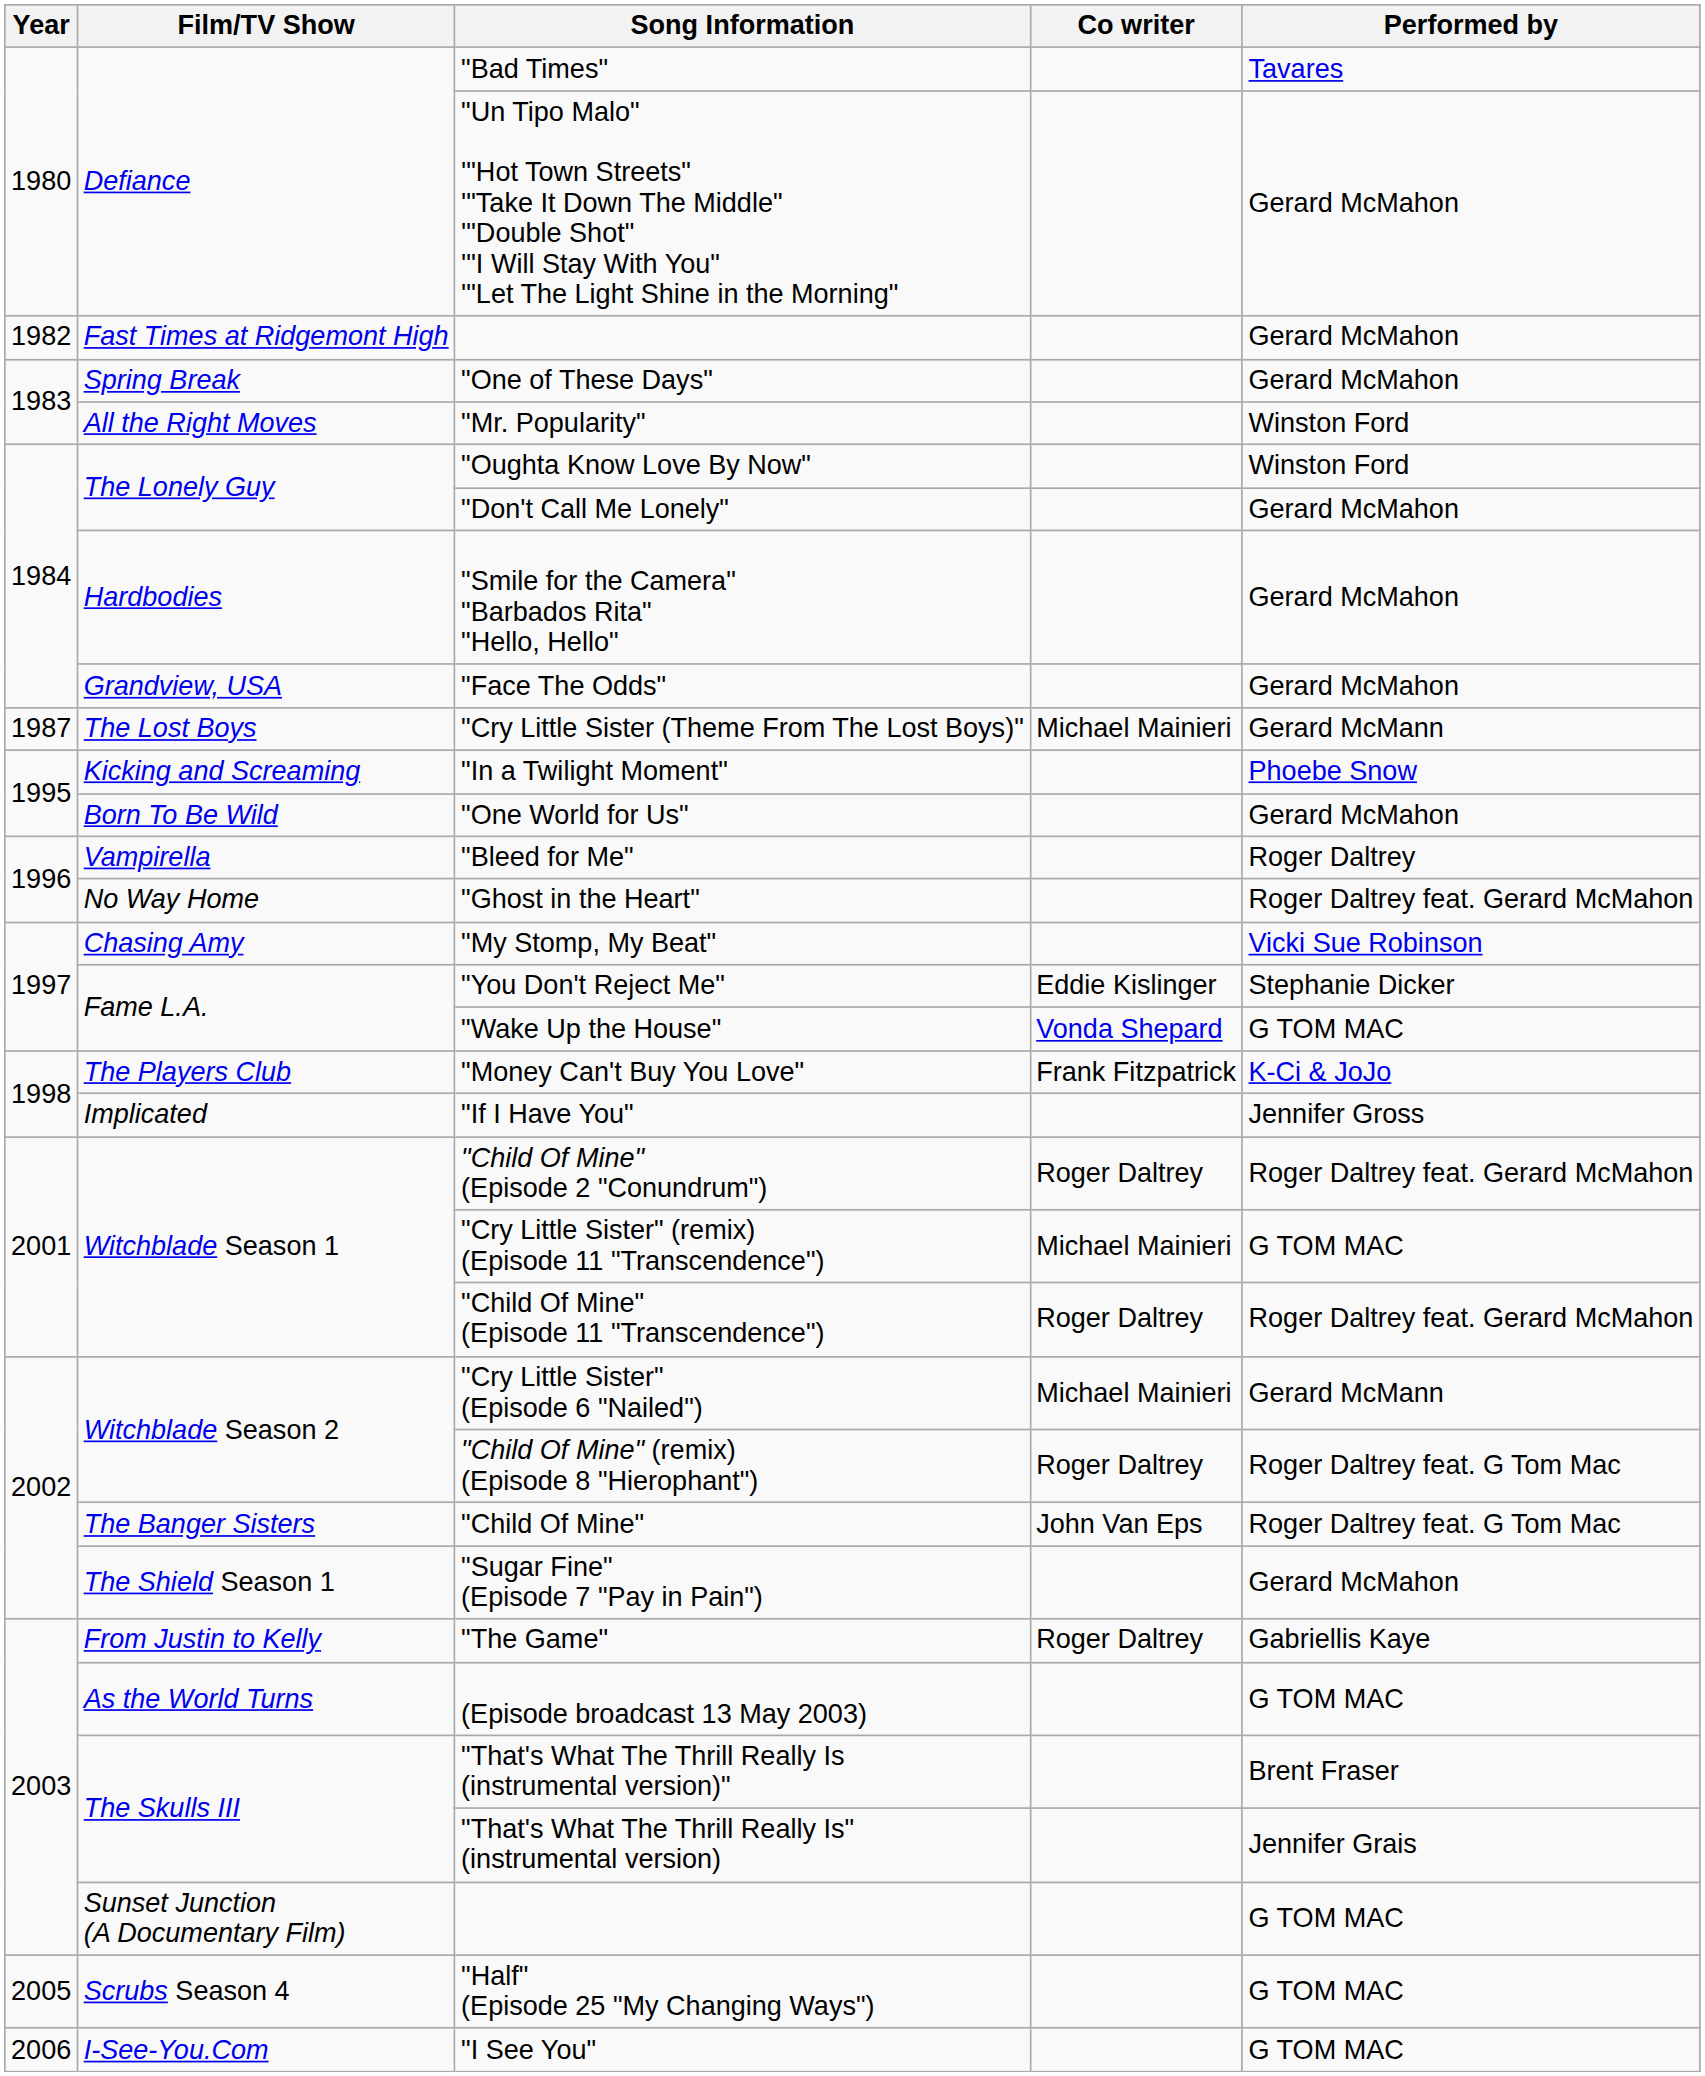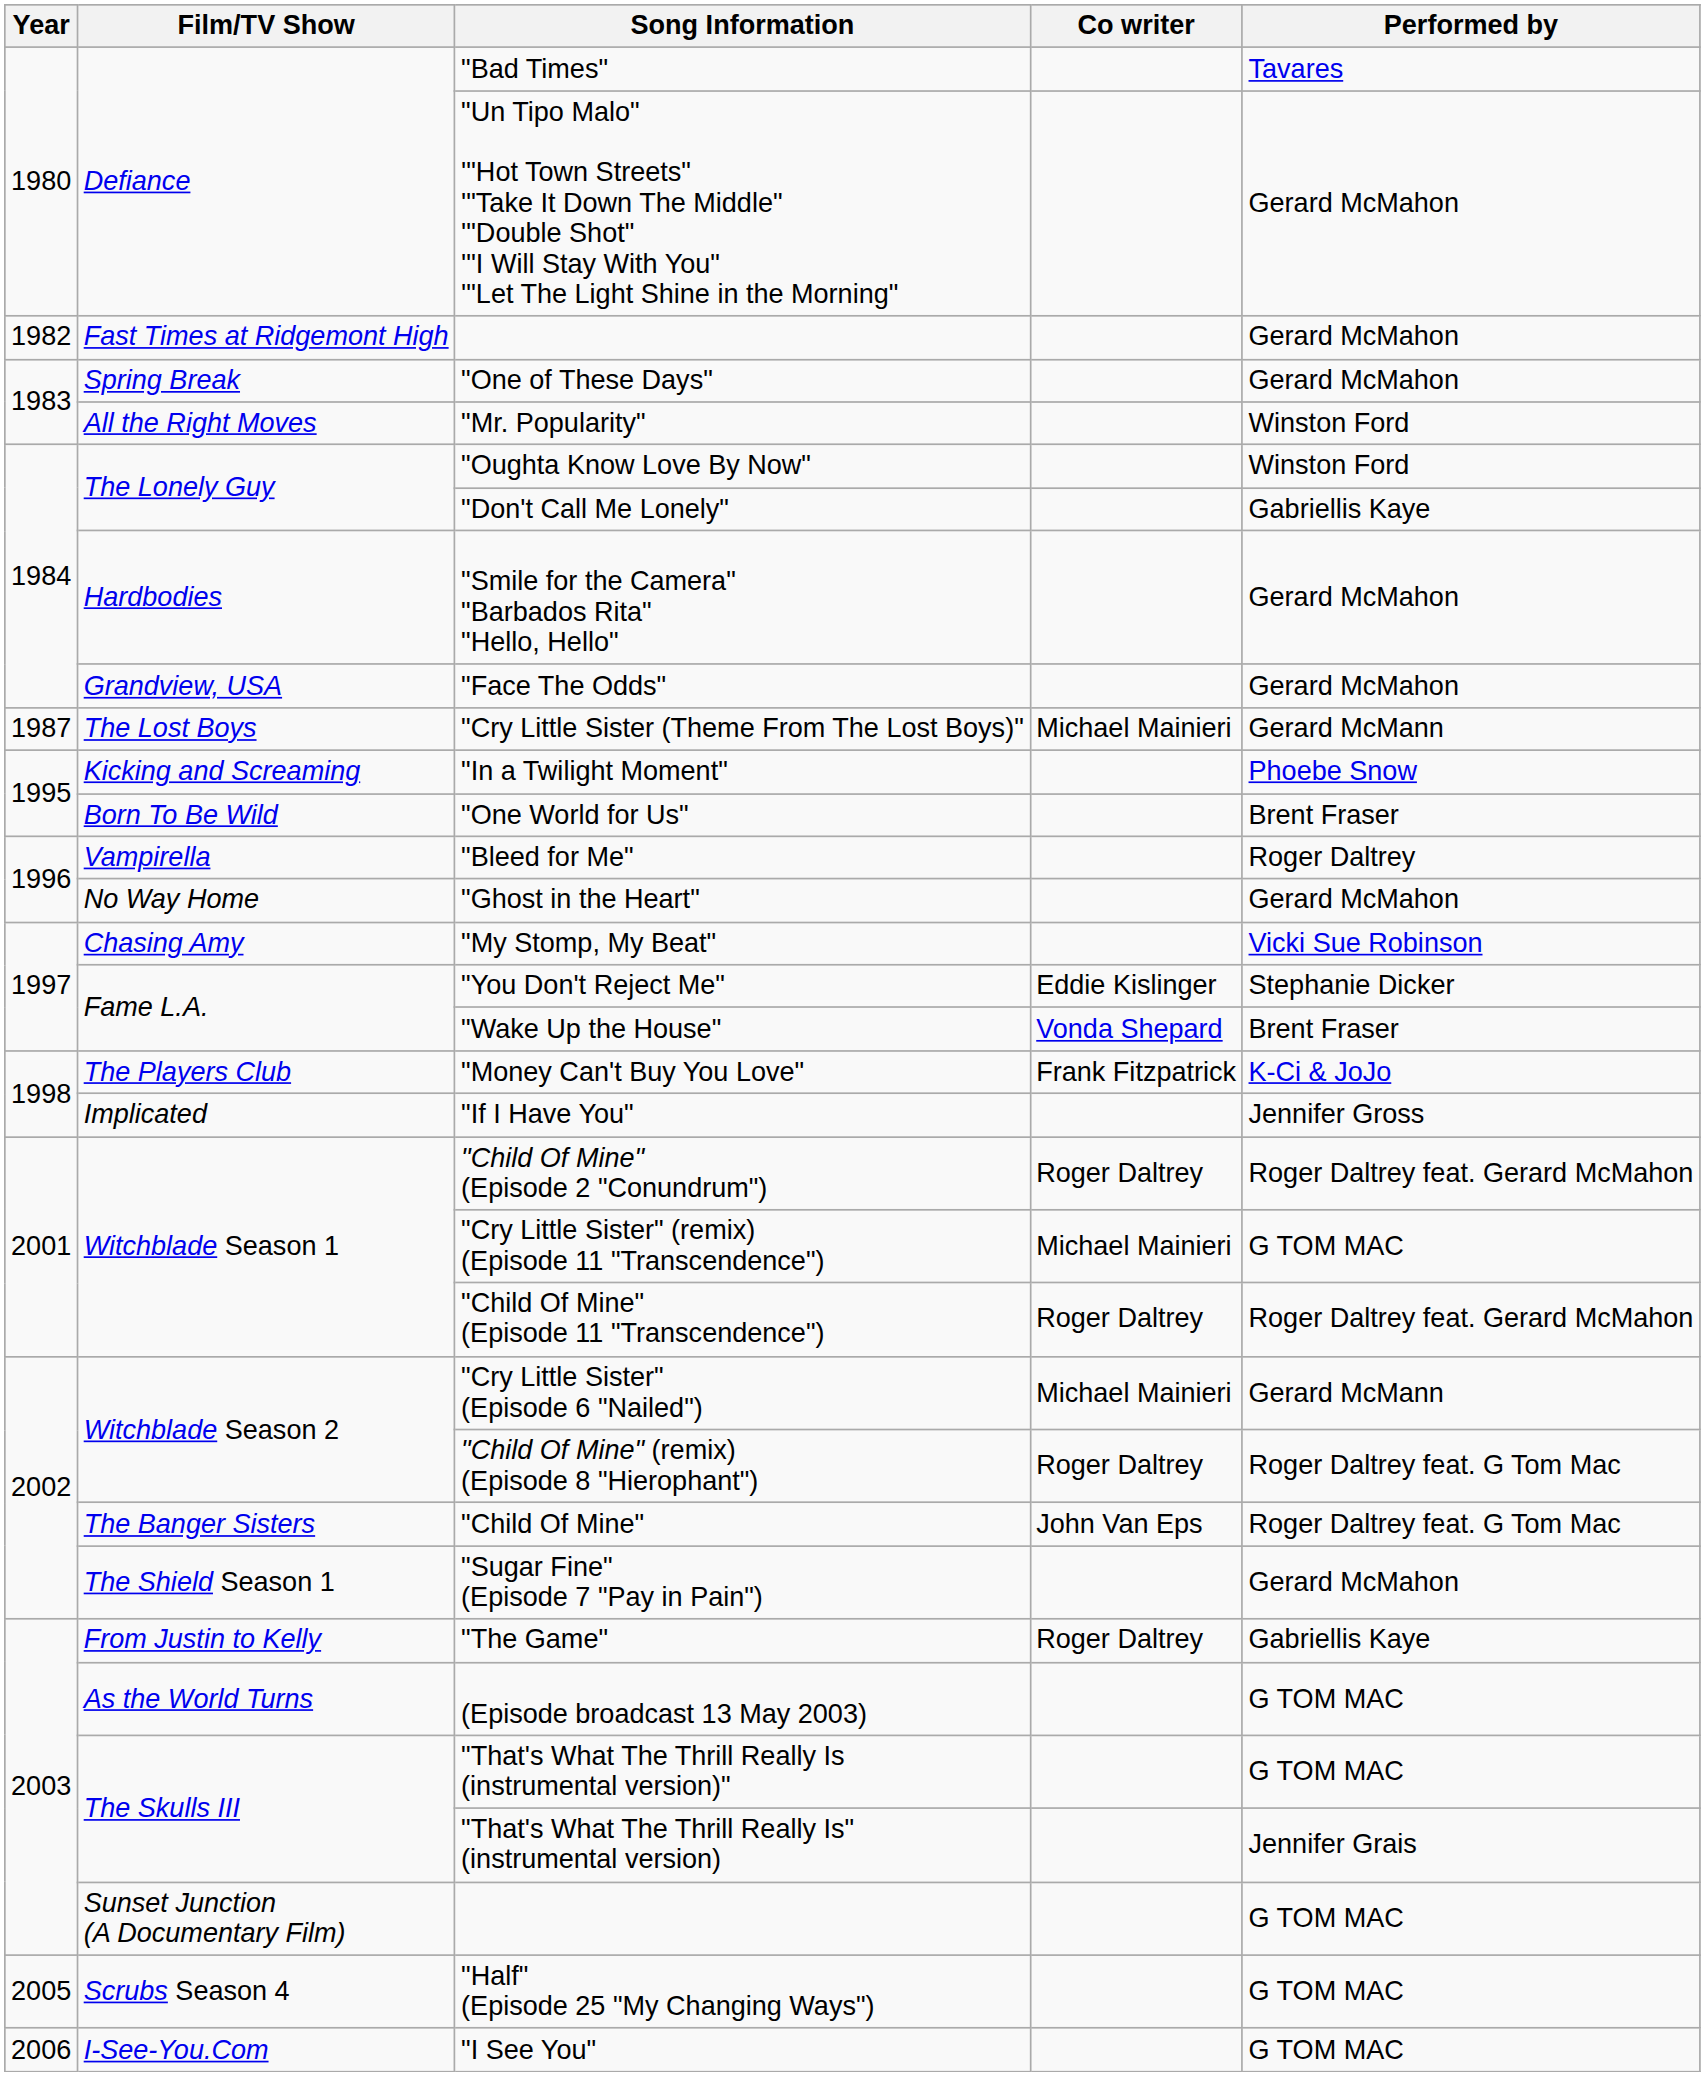(1354, 508) Gerard McMahon -> (1339, 508) Gabriellis Kaye
(1354, 814) Gerard McMahon -> (1324, 814) Brent Fraser
(1471, 900) Roger Daltrey feat. Gerard McMahon -> (1354, 900) Gerard McMahon
(1326, 1028) G TOM MAC -> (1324, 1028) Brent Fraser
(1324, 1771) Brent Fraser -> (1326, 1771) G TOM MAC
